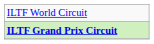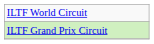(62, 30) bold -> (57, 30) normal
